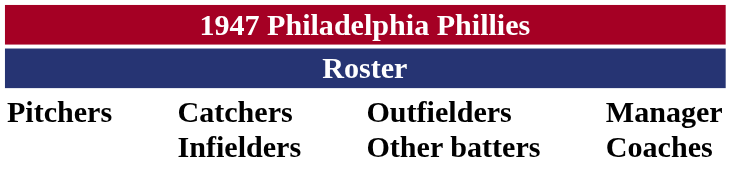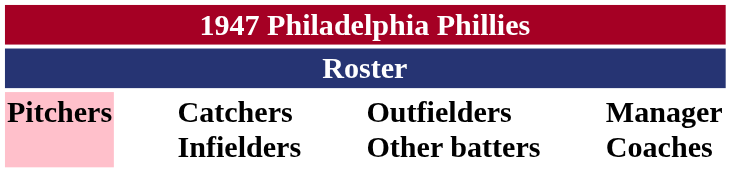(60, 111) no background -> (60, 111) pink background
